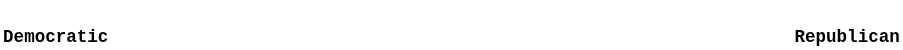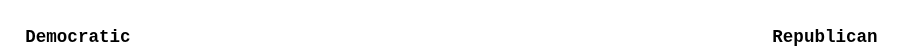- column: (451, 11)
